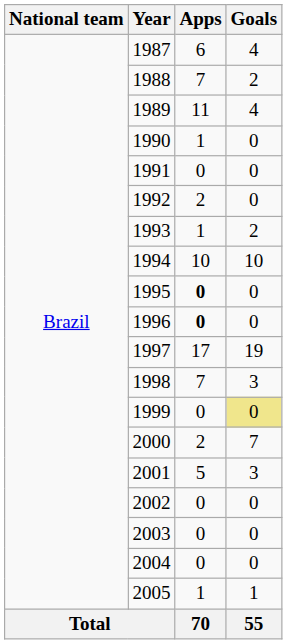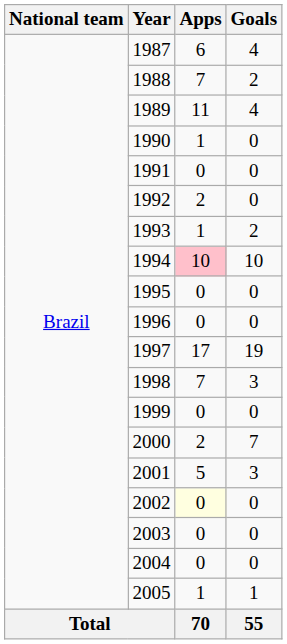(201, 261) no background -> (201, 261) pink background
(201, 291) bold -> (201, 291) normal
(201, 321) bold -> (201, 321) normal
(254, 412) khaki background -> (254, 412) no background
(201, 502) no background -> (201, 502) lightyellow background
